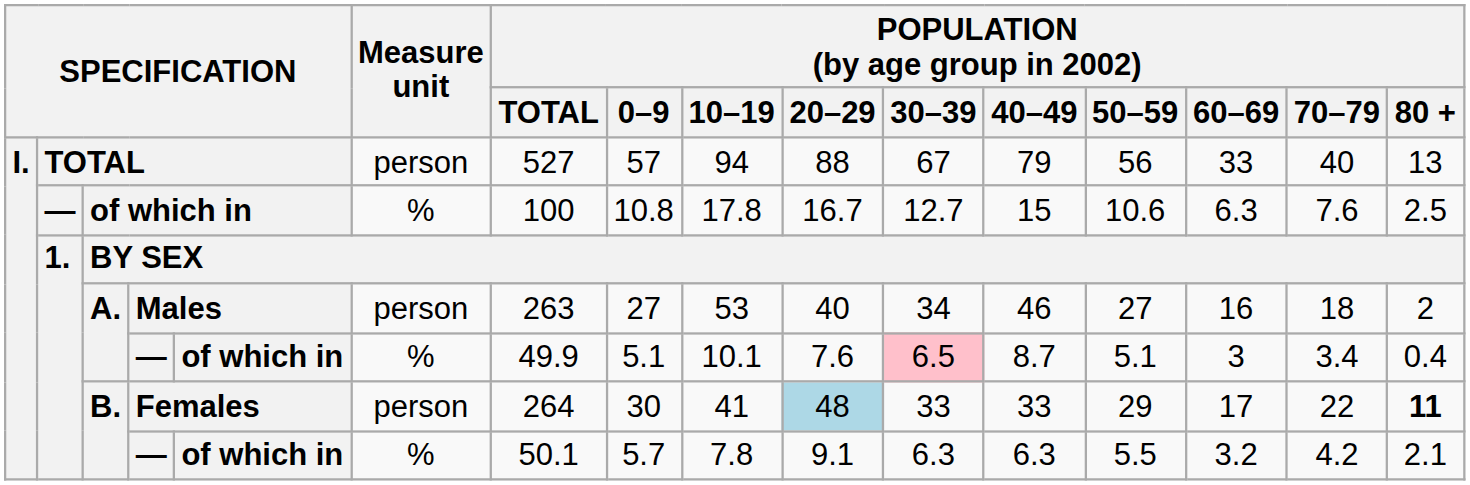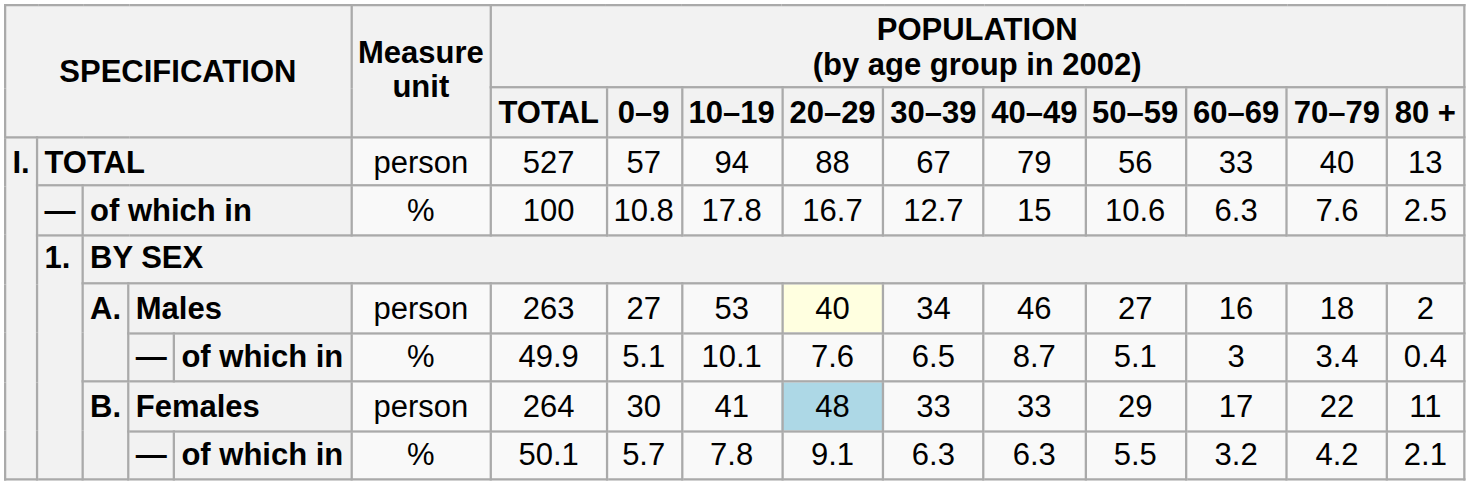(833, 308) no background -> (833, 308) lightyellow background
(933, 357) pink background -> (933, 357) no background
(1425, 406) bold -> (1425, 406) normal
